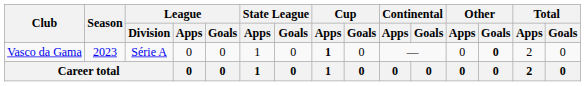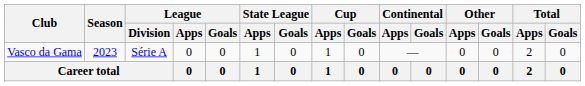(328, 52) bold -> (328, 52) normal
(496, 52) bold -> (496, 52) normal
